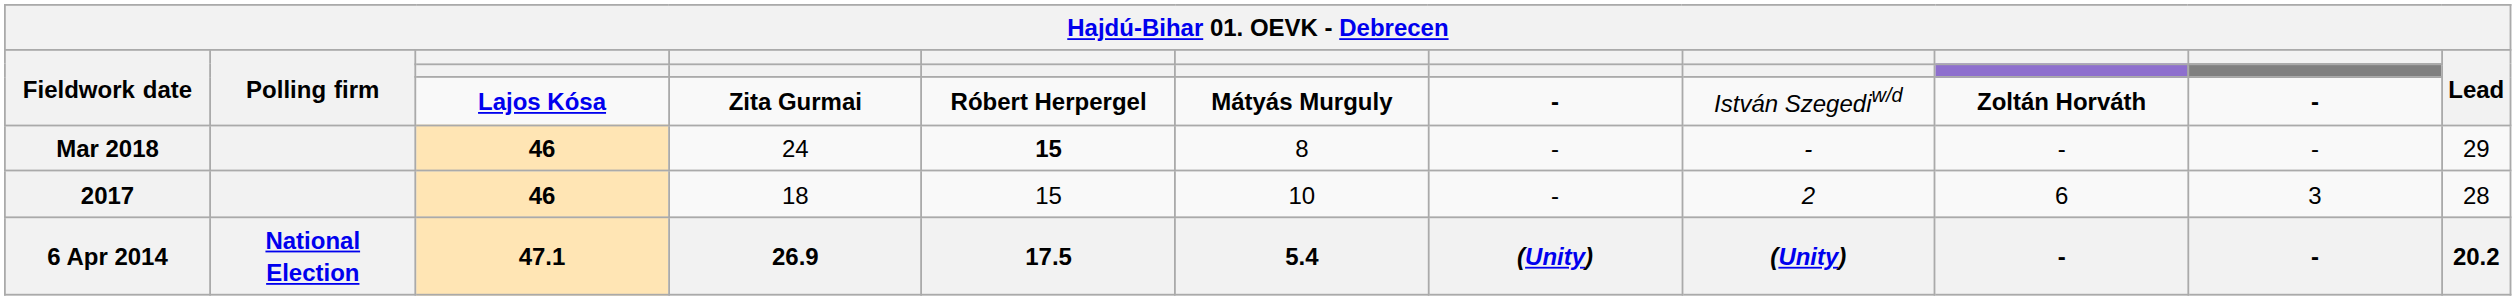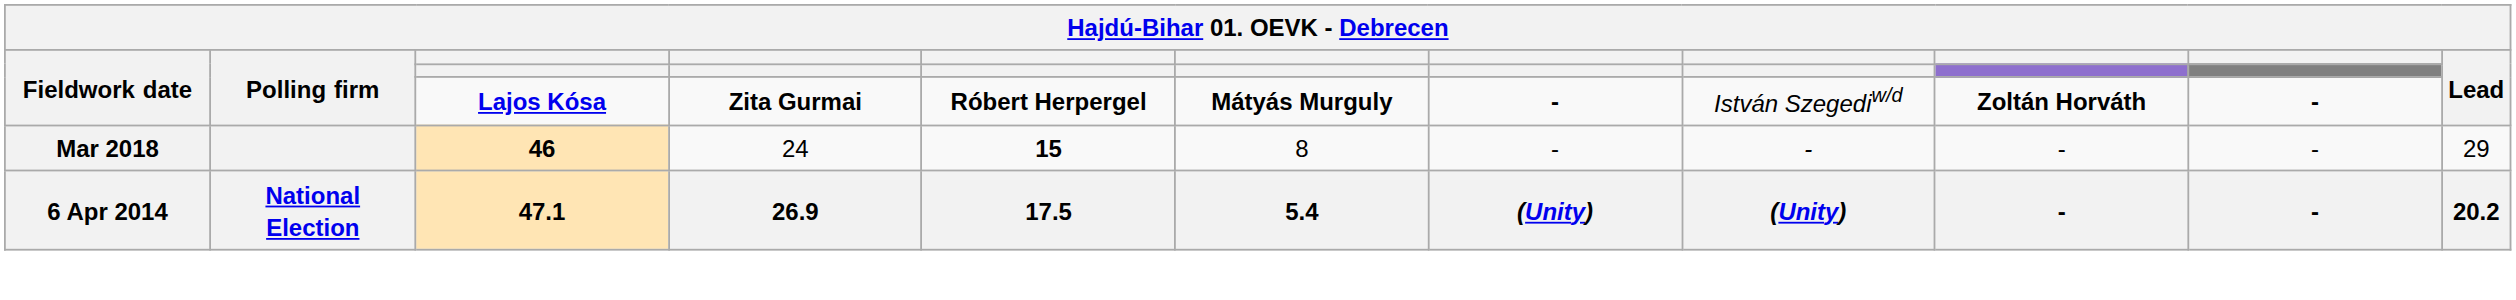- row: (108, 195)
